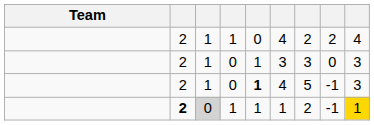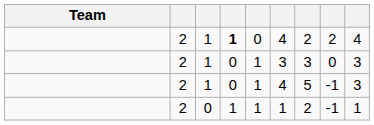(233, 39) normal -> (233, 39) bold
(258, 85) bold -> (258, 85) normal
(183, 108) bold -> (183, 108) normal
(208, 108) lightgrey background -> (208, 108) no background
(357, 108) gold background -> (357, 108) no background
